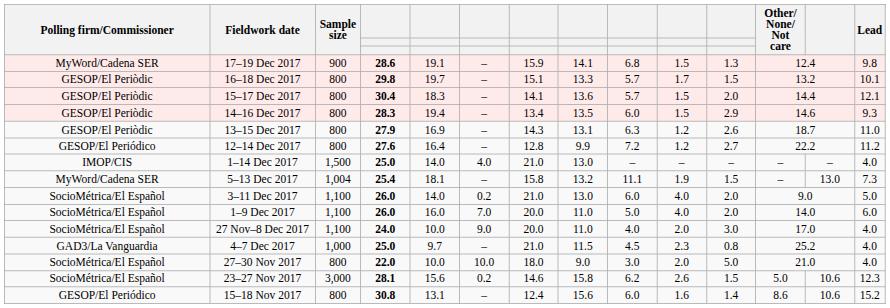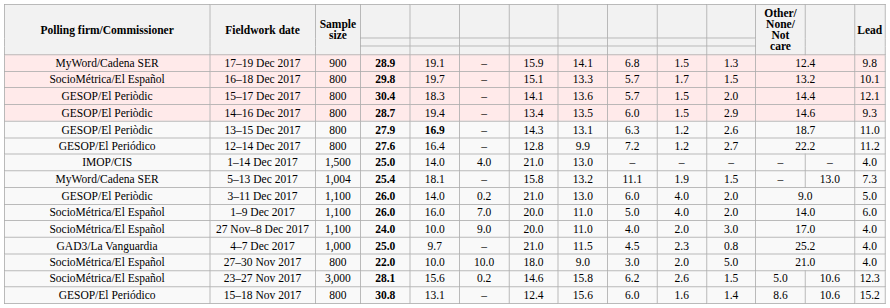(385, 63) 28.6 -> (385, 63) 28.9
(107, 80) GESOP/El Periòdic -> (107, 80) SocioMétrica/El Español
(385, 113) 28.3 -> (385, 113) 28.7
(435, 130) normal -> (435, 130) bold
(107, 196) SocioMétrica/El Español -> (107, 196) GESOP/El Periòdic
